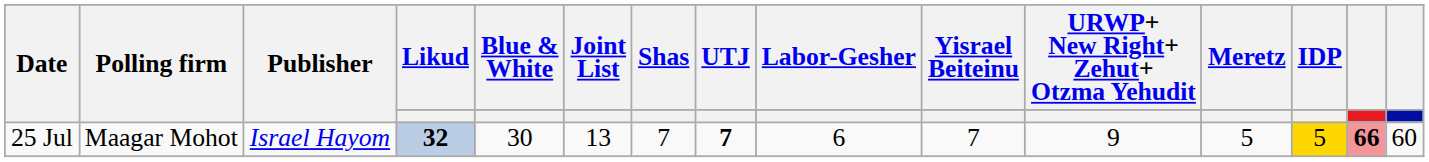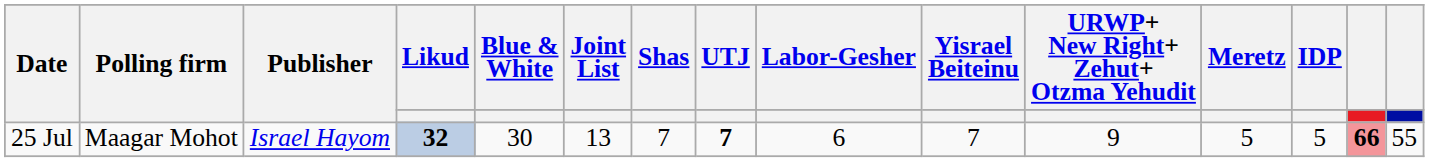(1320, 139) gold background -> (1320, 139) no background
(1404, 139) 60 -> (1404, 139) 55
